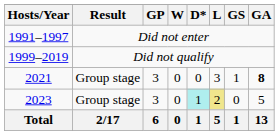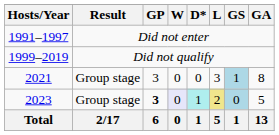(236, 78) no background -> (236, 78) lightblue background
(261, 78) bold -> (261, 78) normal
(155, 99) normal -> (155, 99) bold
(177, 99) no background -> (177, 99) lavender background
(236, 99) no background -> (236, 99) lightblue background
